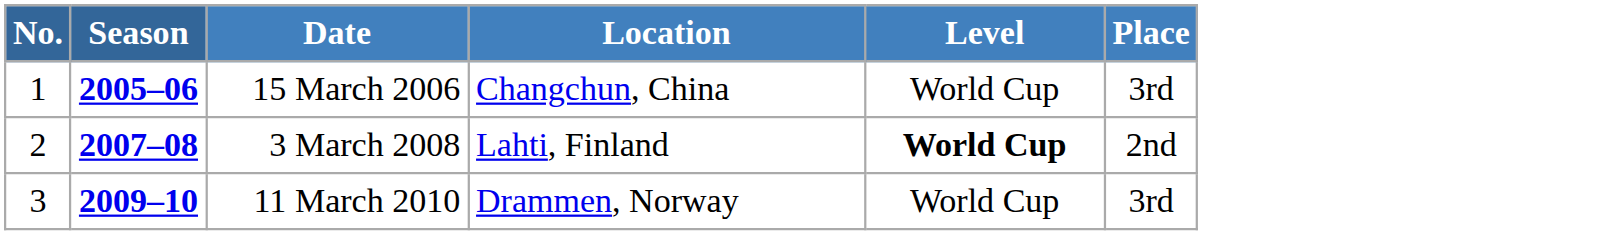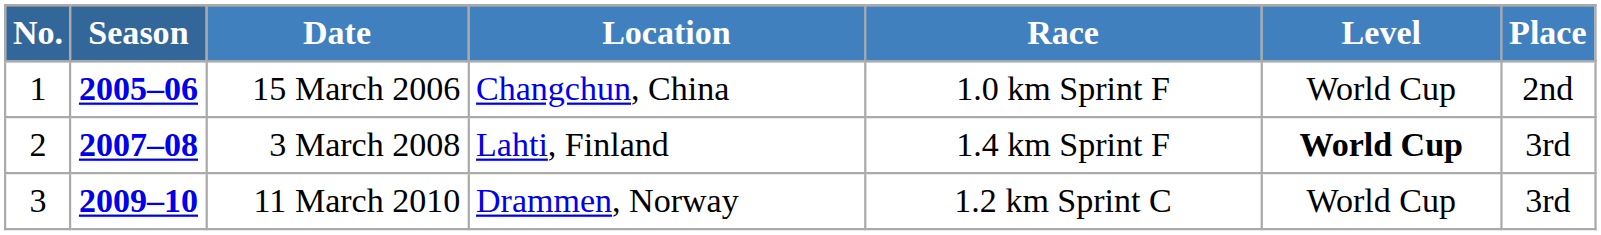+ column: (1063, 32)
(1151, 88) 3rd -> (1548, 88) 2nd
(1151, 145) 2nd -> (1548, 145) 3rd
